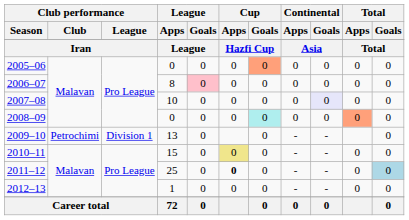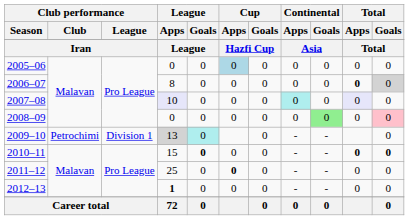(234, 65) no background -> (234, 65) lightblue background
(265, 65) lightsalmon background -> (265, 65) no background
(203, 83) pink background -> (203, 83) no background
(357, 83) normal -> (357, 83) bold
(388, 83) no background -> (388, 83) lightgrey background
(172, 100) no background -> (172, 100) lavender background
(296, 100) no background -> (296, 100) paleturquoise background
(326, 100) lavender background -> (326, 100) no background
(357, 100) no background -> (357, 100) lavender background
(265, 118) paleturquoise background -> (265, 118) no background
(326, 118) no background -> (326, 118) lightgreen background
(357, 118) lightsalmon background -> (357, 118) no background
(388, 118) no background -> (388, 118) pink background
(172, 135) no background -> (172, 135) lightgrey background
(203, 135) no background -> (203, 135) paleturquoise background
(203, 153) normal -> (203, 153) bold
(234, 153) khaki background -> (234, 153) no background
(357, 153) normal -> (357, 153) bold
(388, 153) normal -> (388, 153) bold
(388, 170) lightblue background -> (388, 170) no background
(172, 188) normal -> (172, 188) bold
